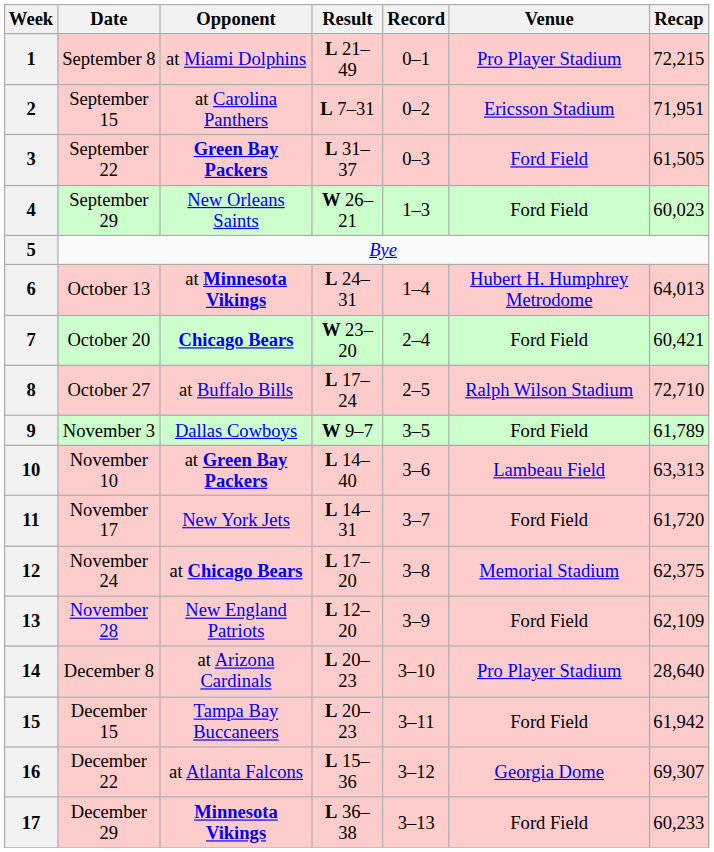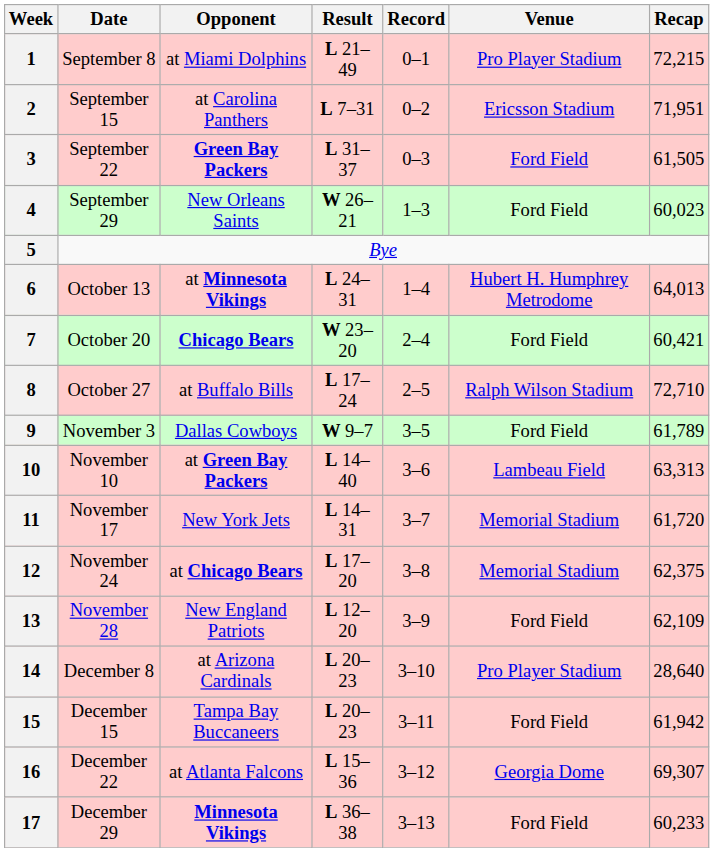(549, 520) Ford Field -> (549, 520) Memorial Stadium
